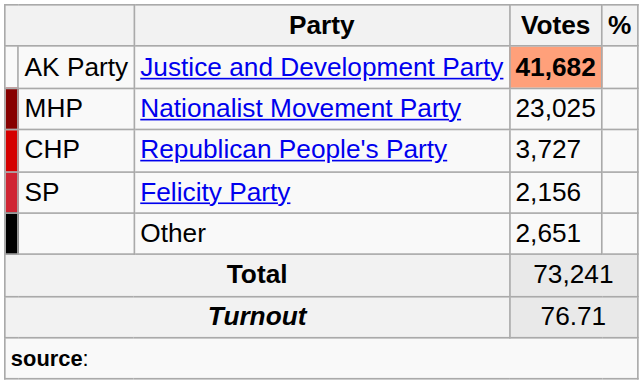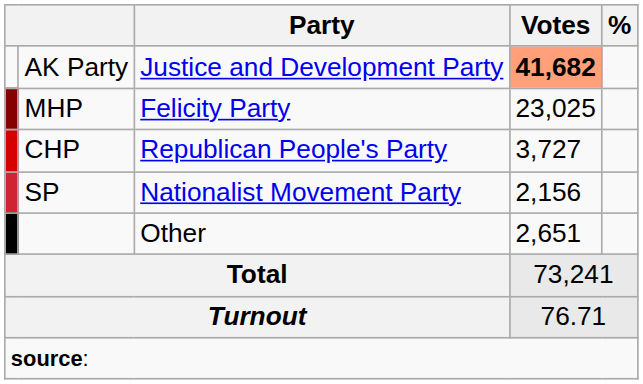(301, 108) Nationalist Movement Party -> (215, 108) Felicity Party
(215, 191) Felicity Party -> (301, 191) Nationalist Movement Party
